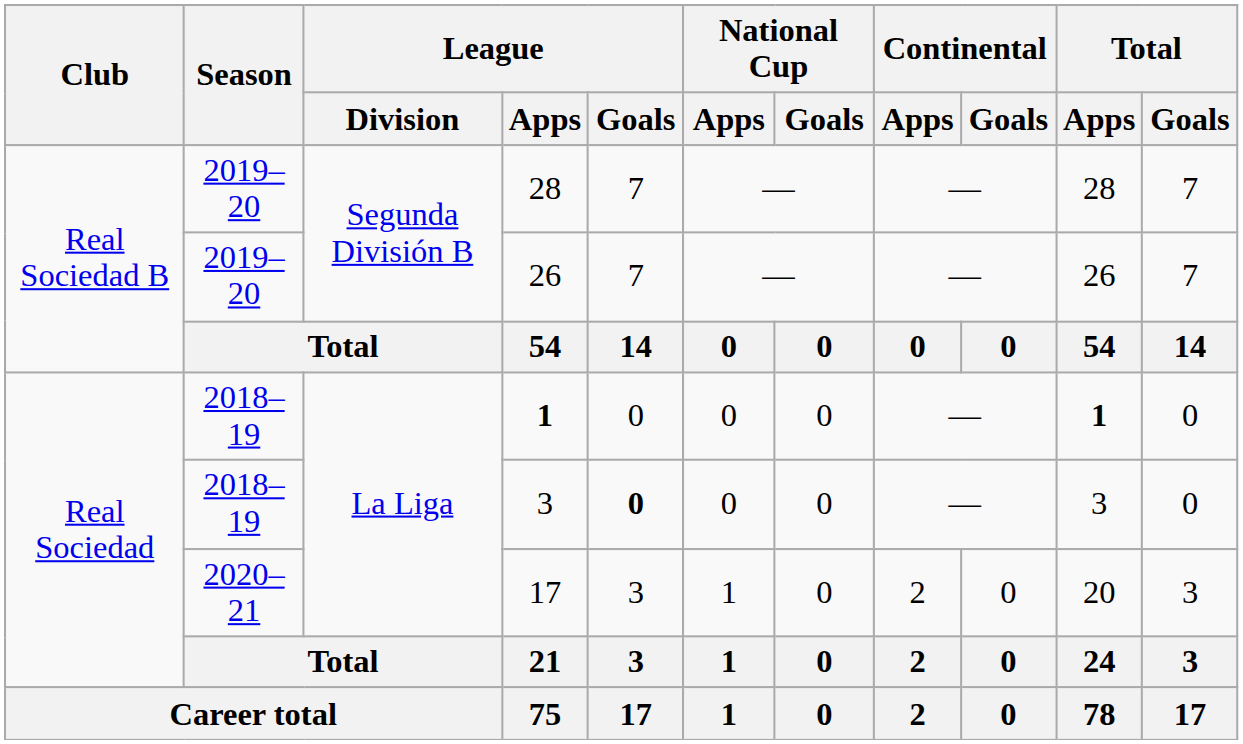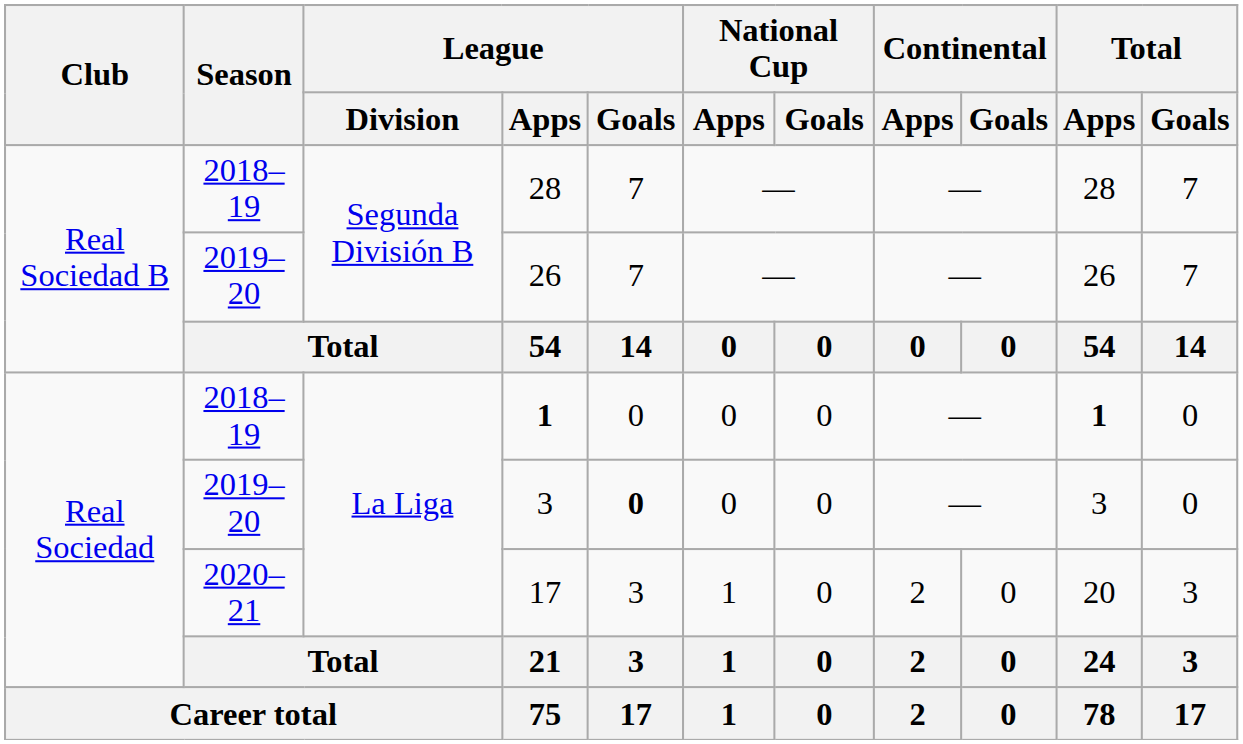(244, 188) 2019–20 -> (244, 188) 2018–19
(244, 503) 2018–19 -> (244, 503) 2019–20
